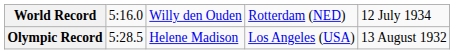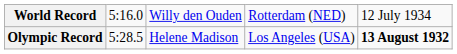(404, 38) normal -> (405, 38) bold
